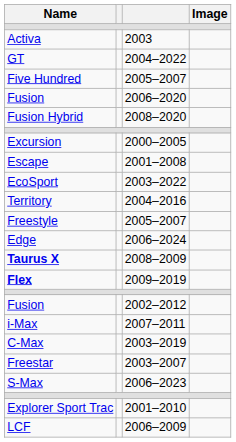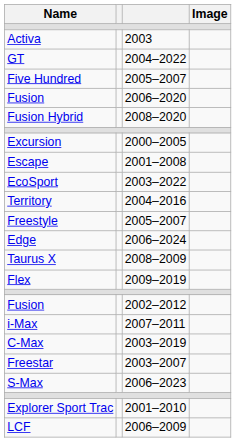(33, 260) bold -> (32, 260) normal
(20, 279) bold -> (19, 279) normal
